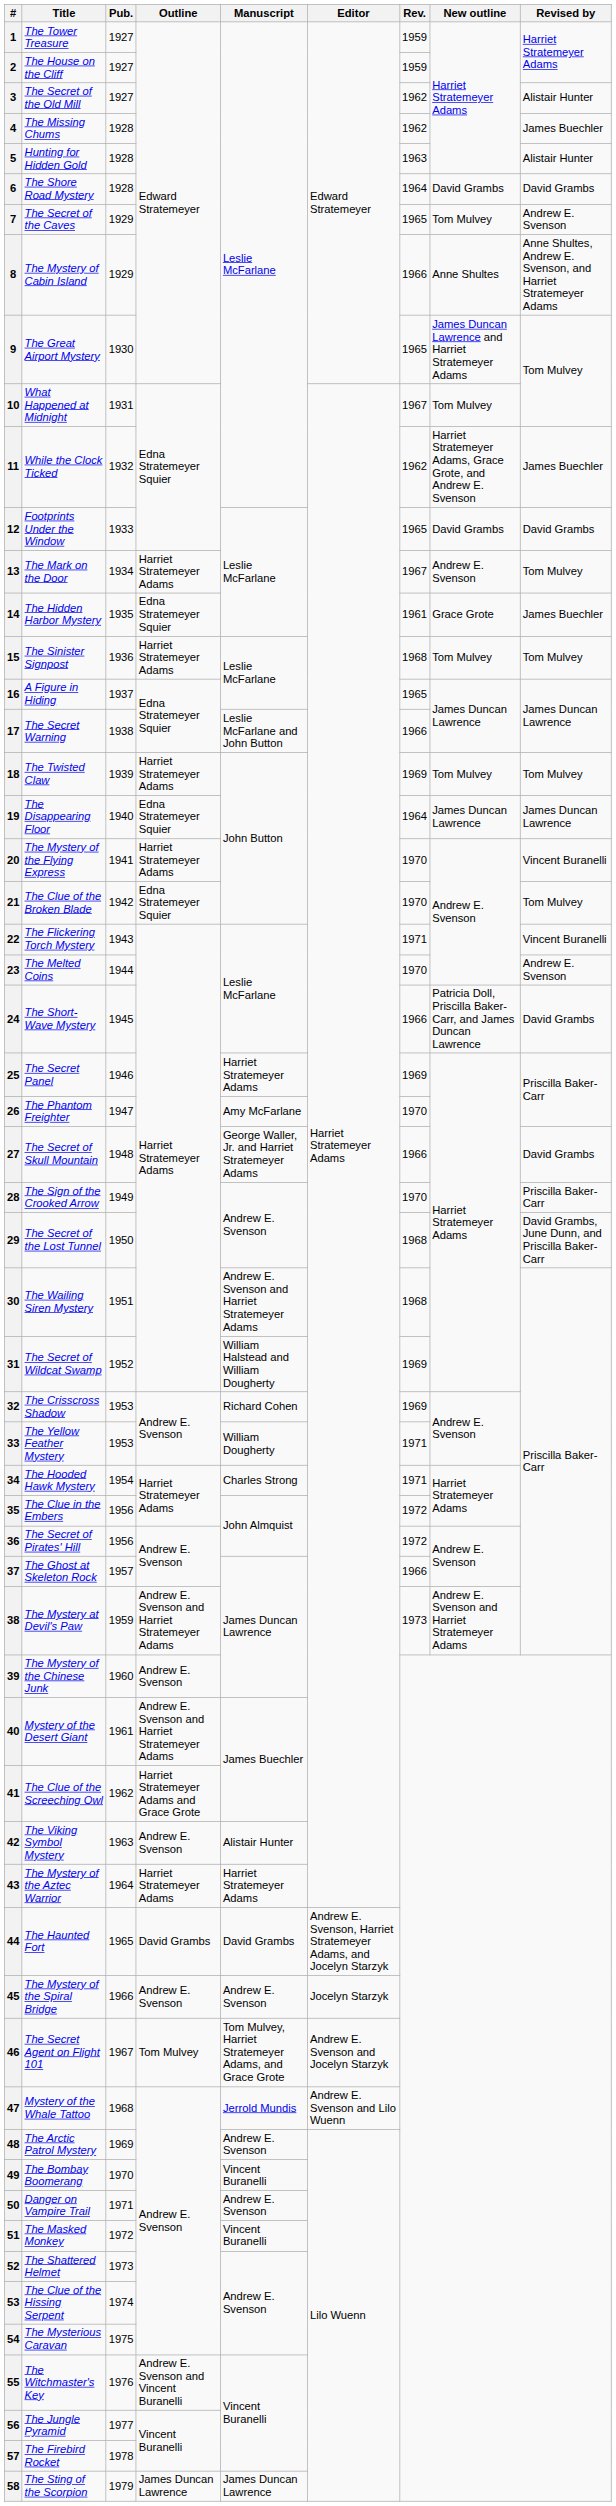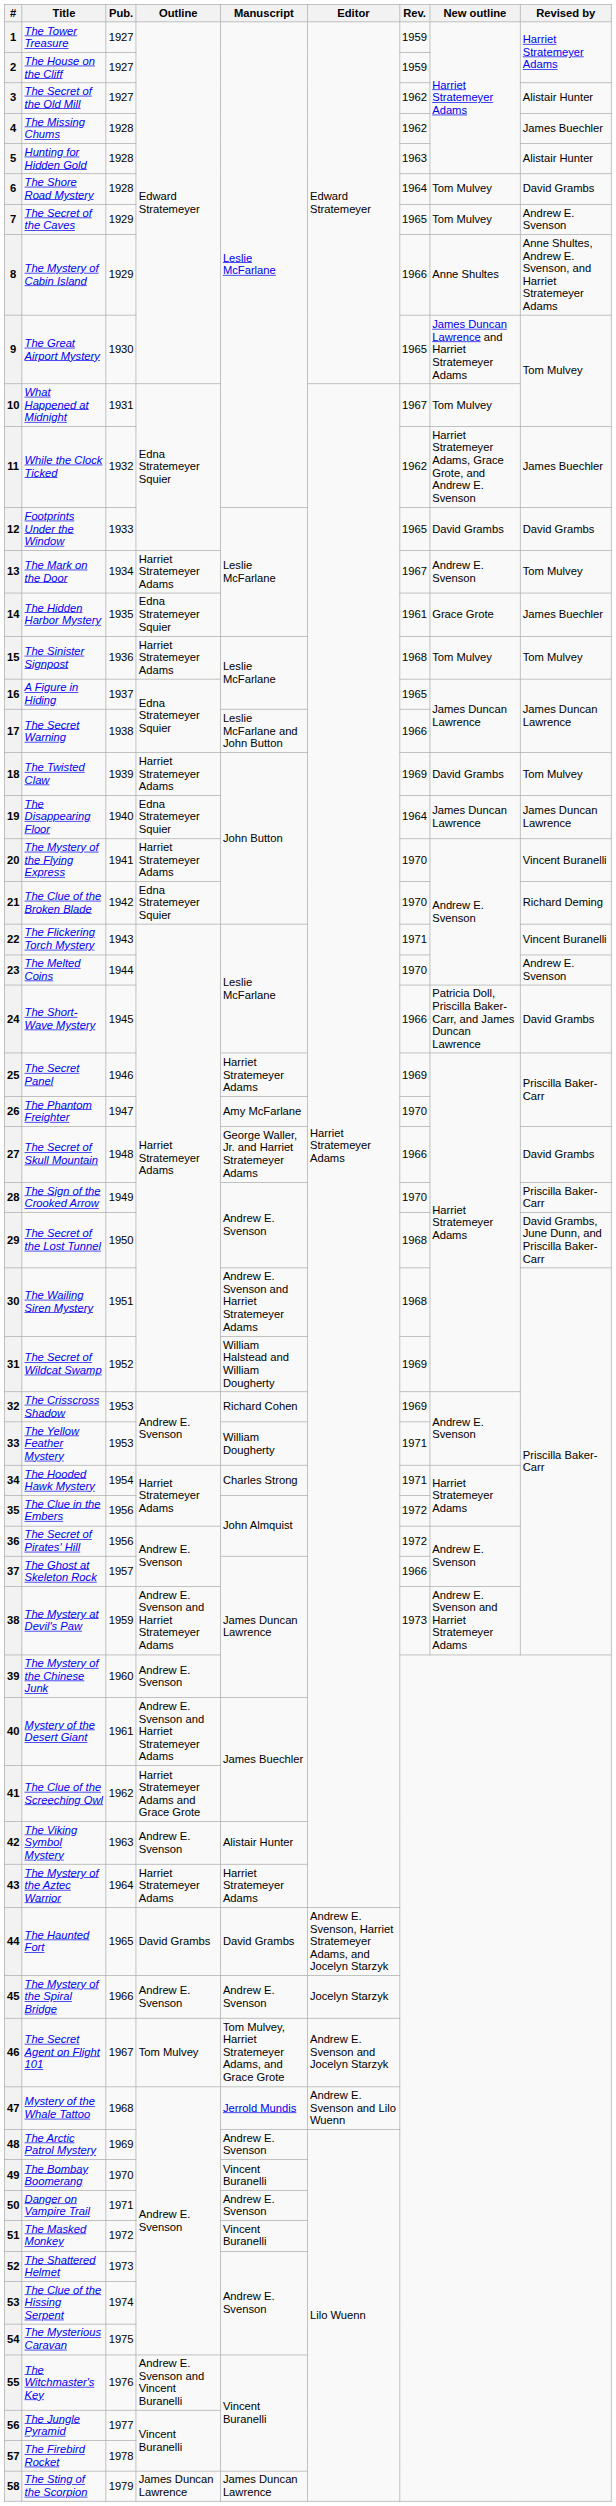(468, 189) David Grambs -> (462, 189) Tom Mulvey
(462, 774) Tom Mulvey -> (468, 774) David Grambs
(553, 902) Tom Mulvey -> (563, 902) Richard Deming
